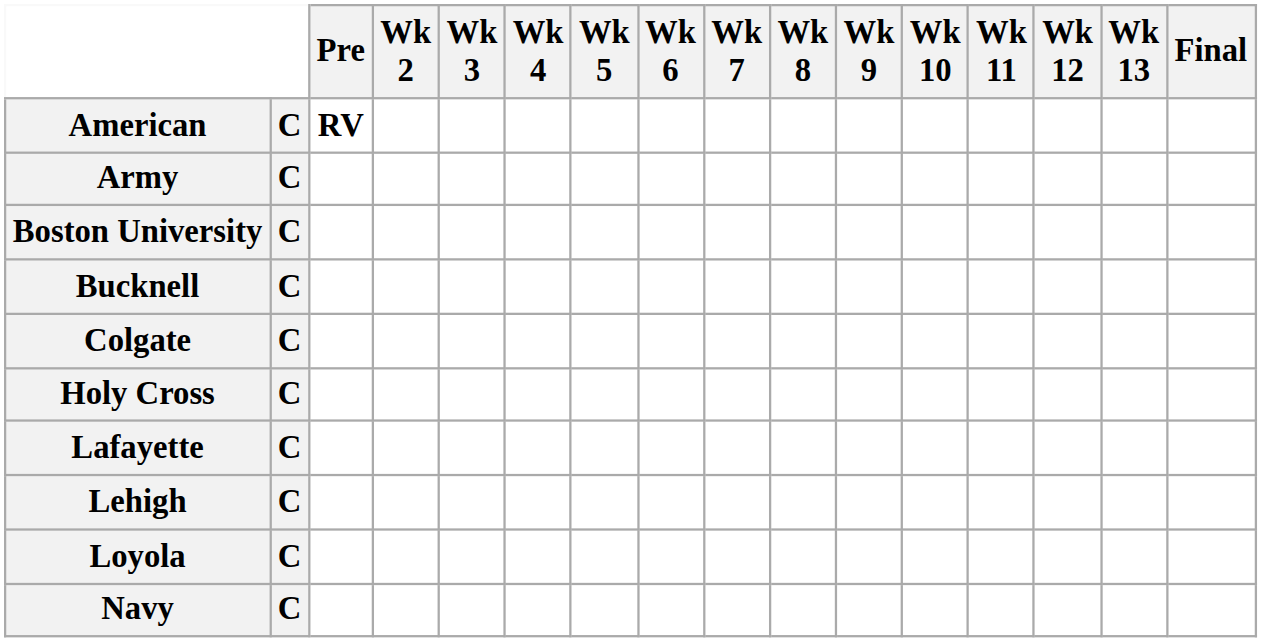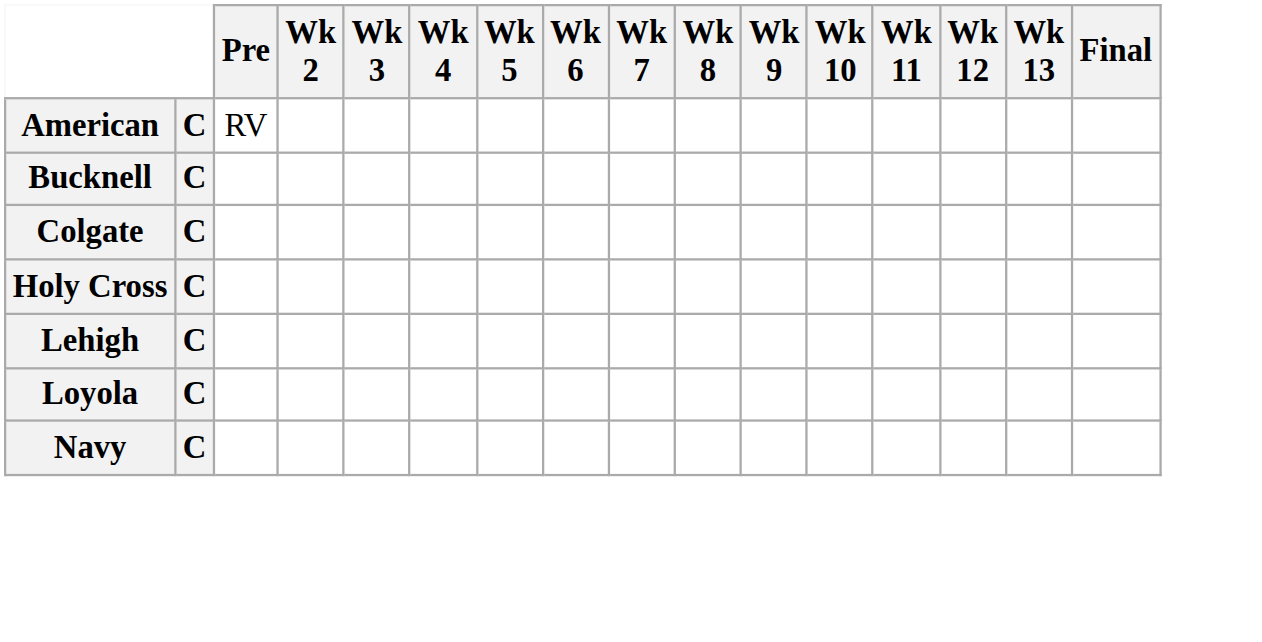(341, 124) bold -> (246, 124) normal
- row: (138, 178)
- row: (138, 232)
- row: (138, 447)
